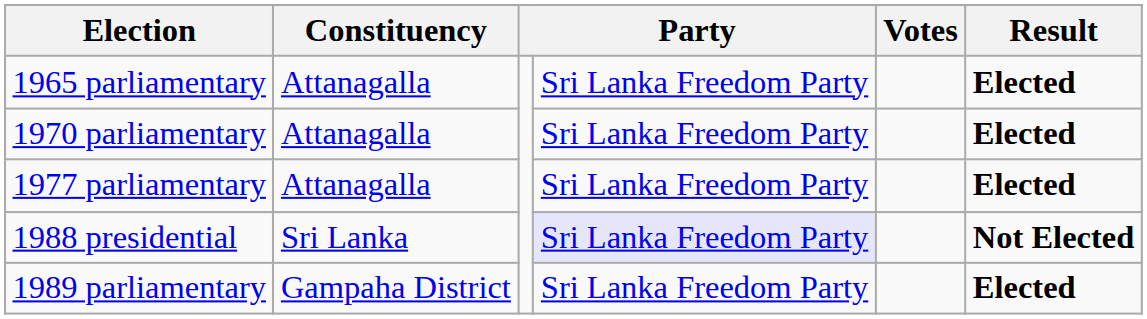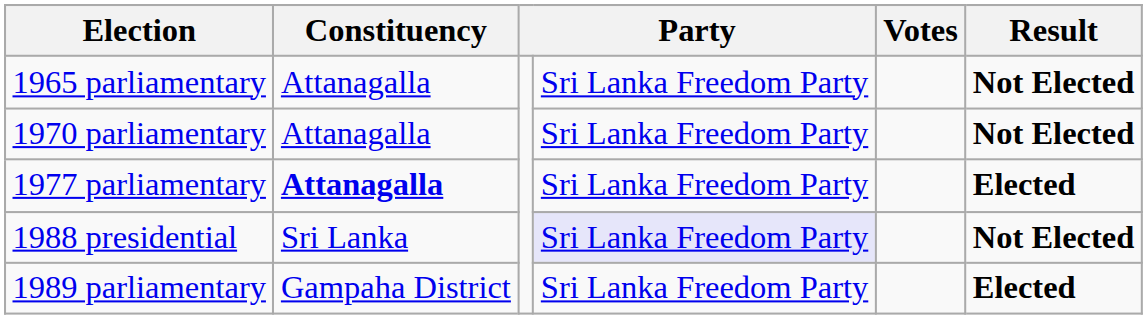(1024, 81) Elected -> (1054, 81) Not Elected
(1024, 133) Elected -> (1054, 133) Not Elected
(356, 184) normal -> (362, 184) bold
